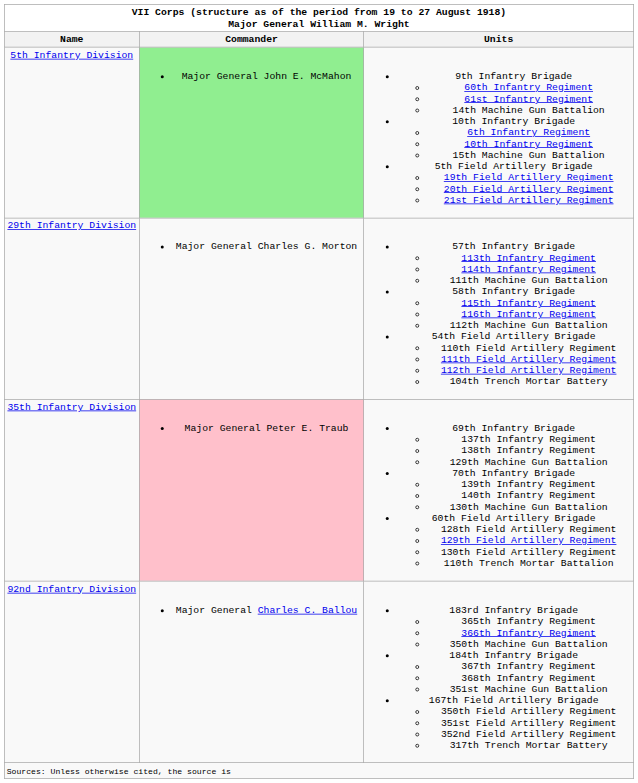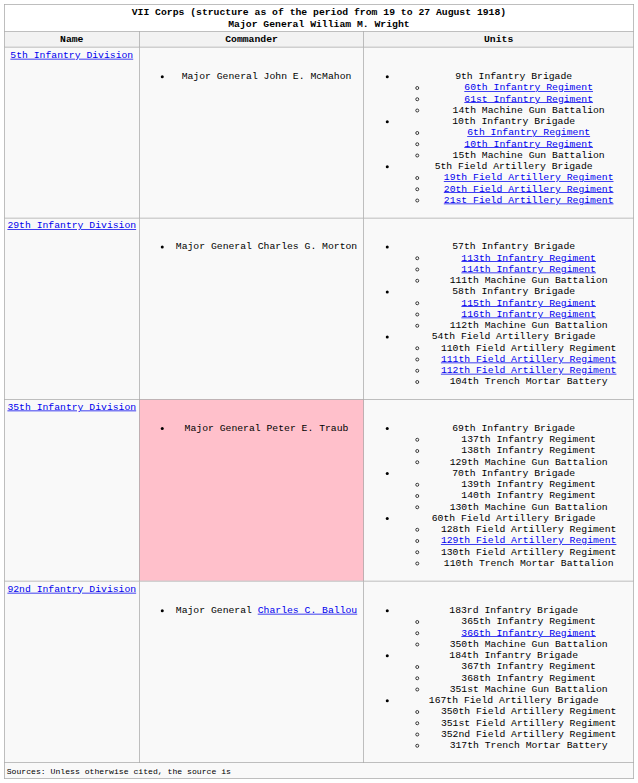(252, 76) lightgreen background -> (252, 76) no background
